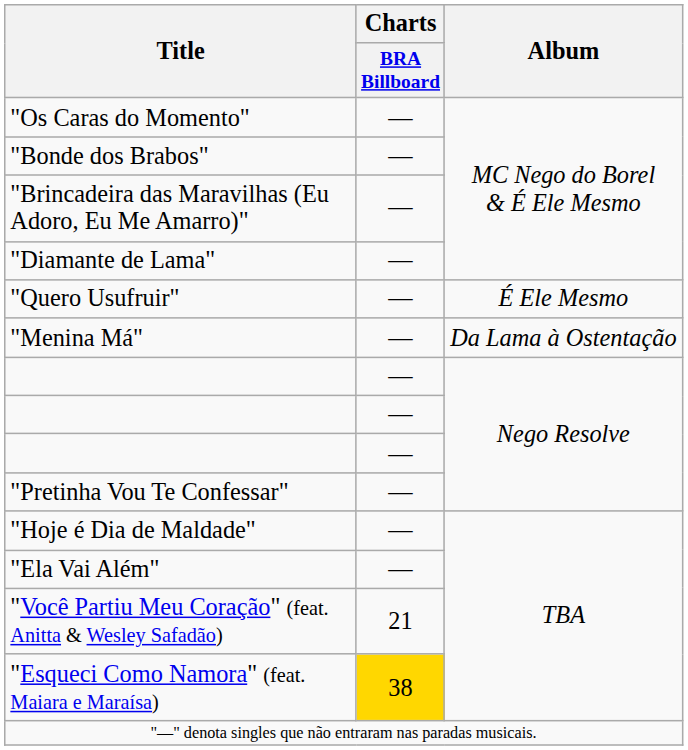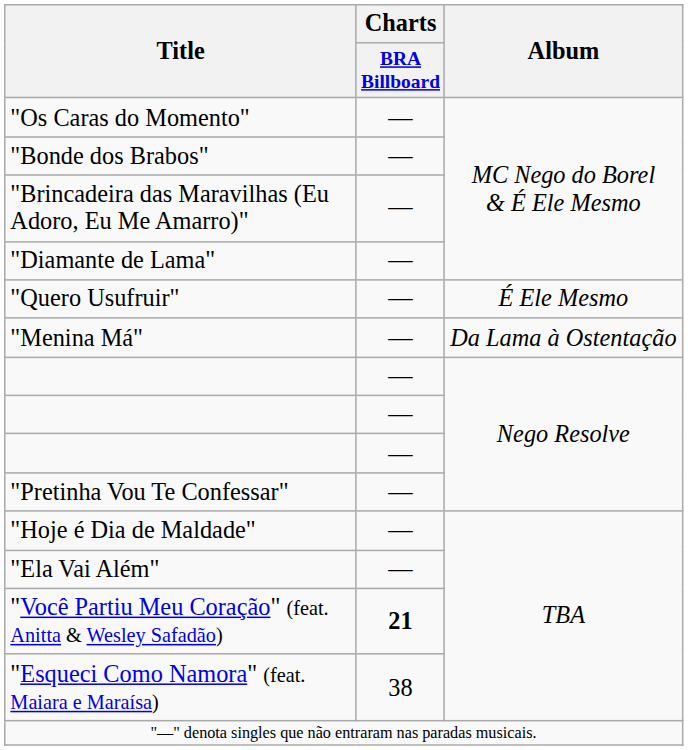(401, 621) normal -> (401, 621) bold
(401, 687) gold background -> (401, 687) no background
